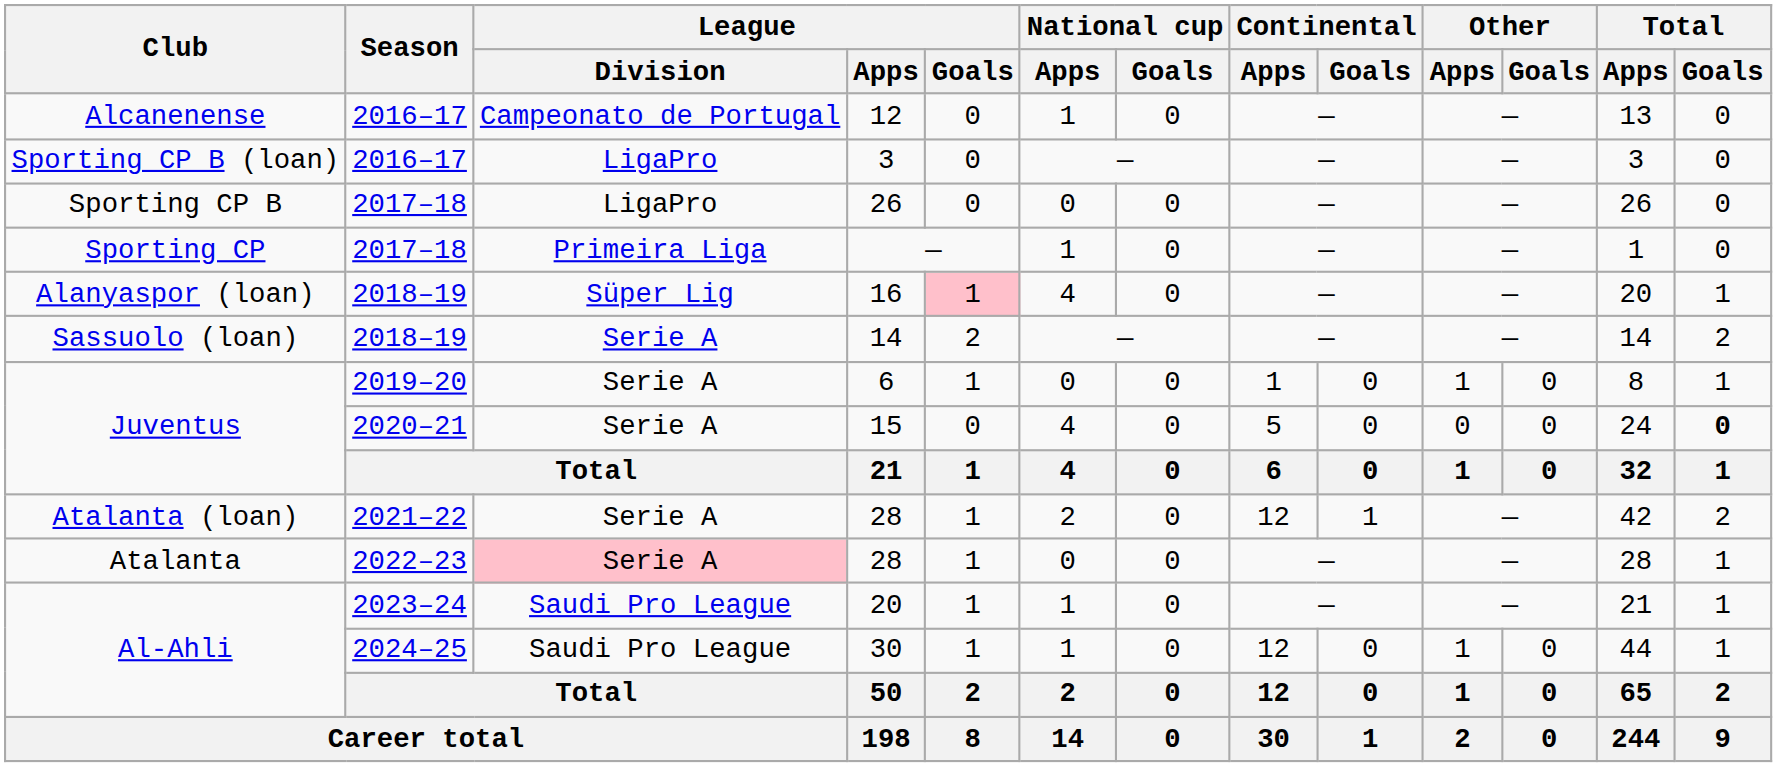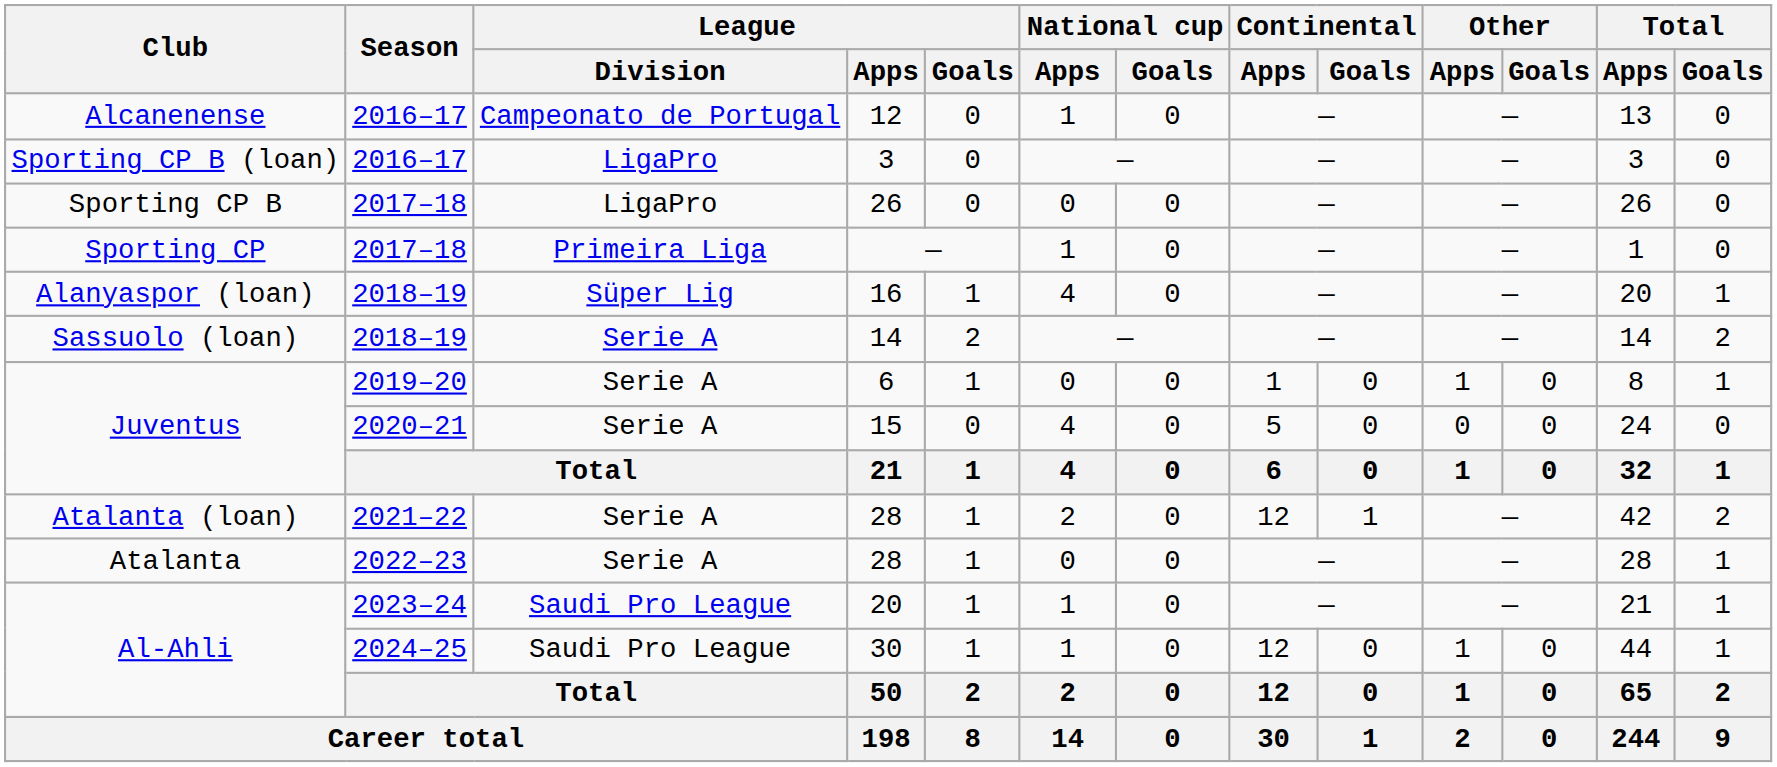(973, 294) pink background -> (973, 294) no background
(1723, 428) bold -> (1723, 428) normal
(660, 561) pink background -> (660, 561) no background
